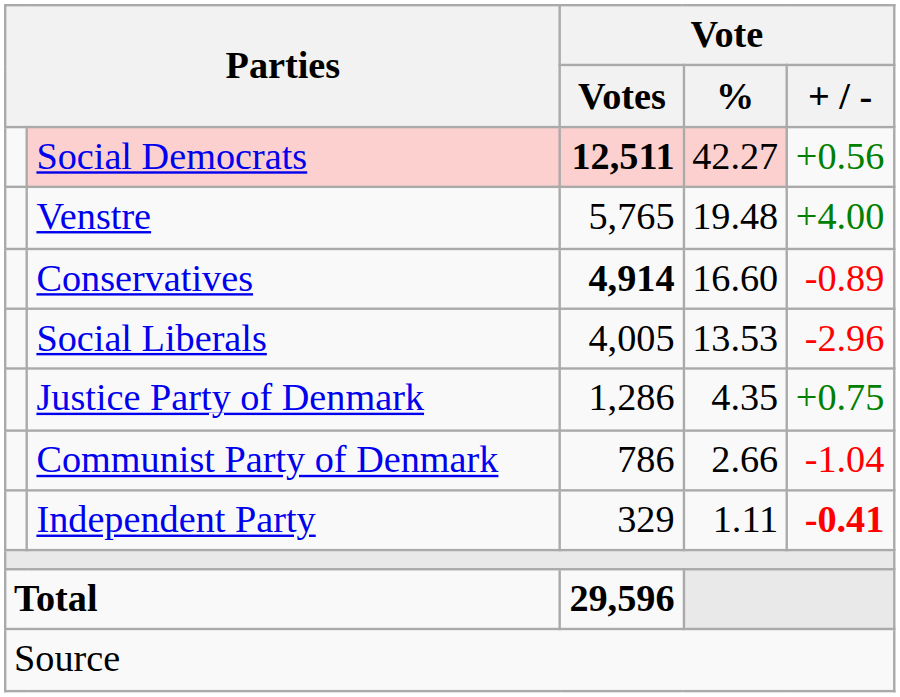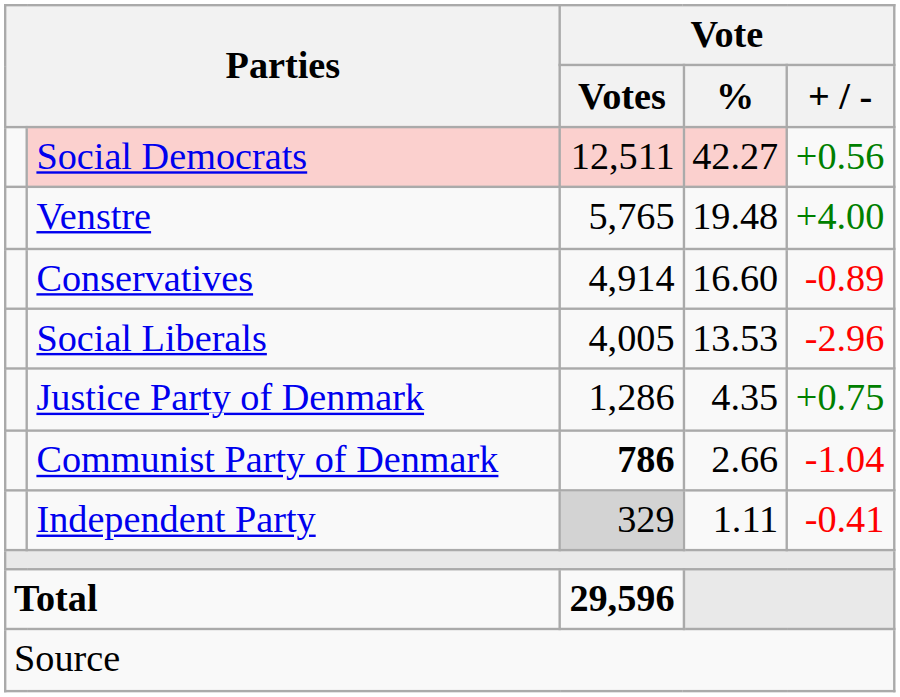(623, 156) bold -> (623, 156) normal
(632, 277) bold -> (632, 277) normal
(646, 459) normal -> (646, 459) bold
(646, 519) no background -> (646, 519) lightgrey background
(845, 519) bold -> (845, 519) normal
